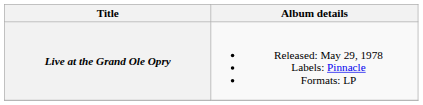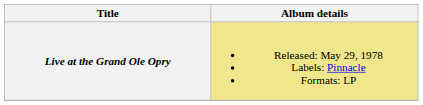(314, 67) no background -> (314, 67) khaki background
